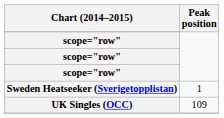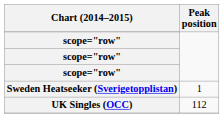(199, 105) 109 -> (199, 105) 112
